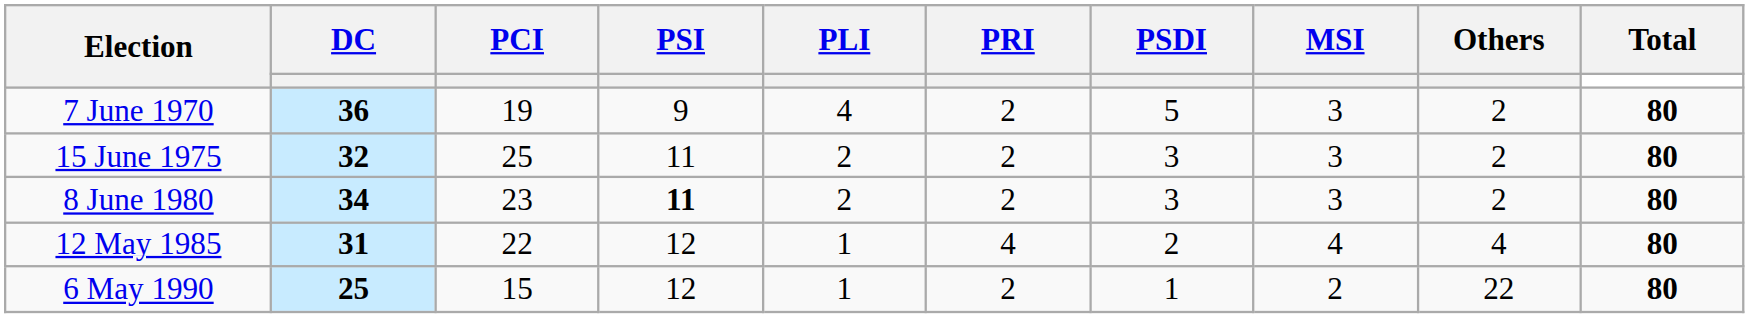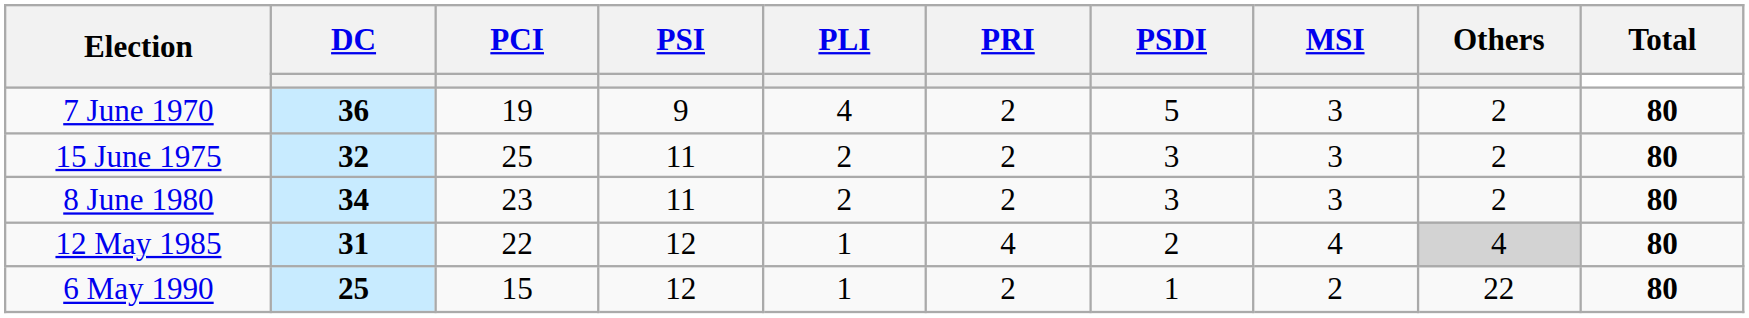(681, 199) bold -> (681, 199) normal
(1499, 244) no background -> (1499, 244) lightgrey background
